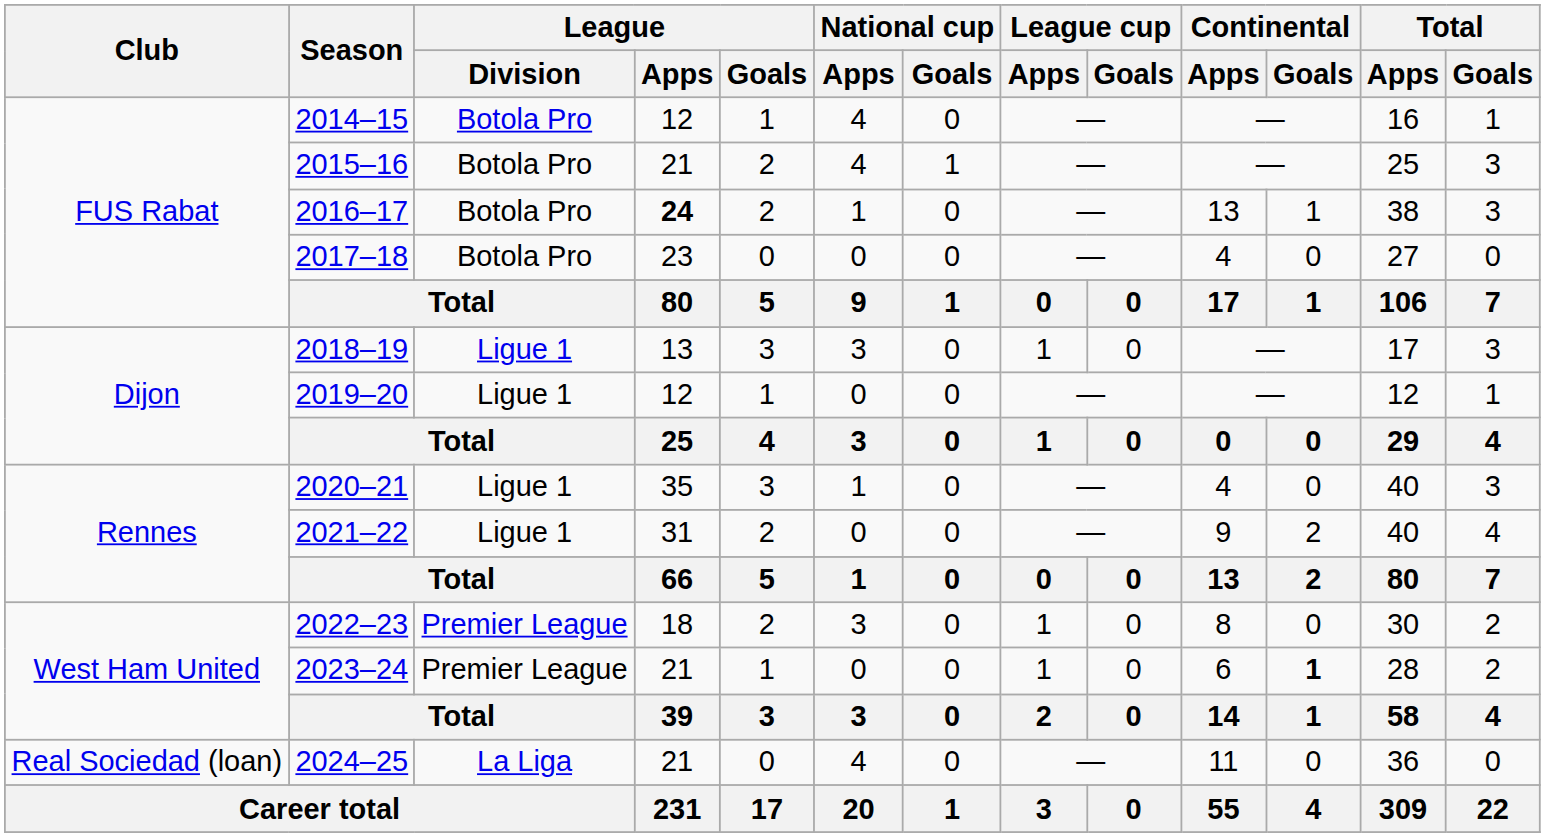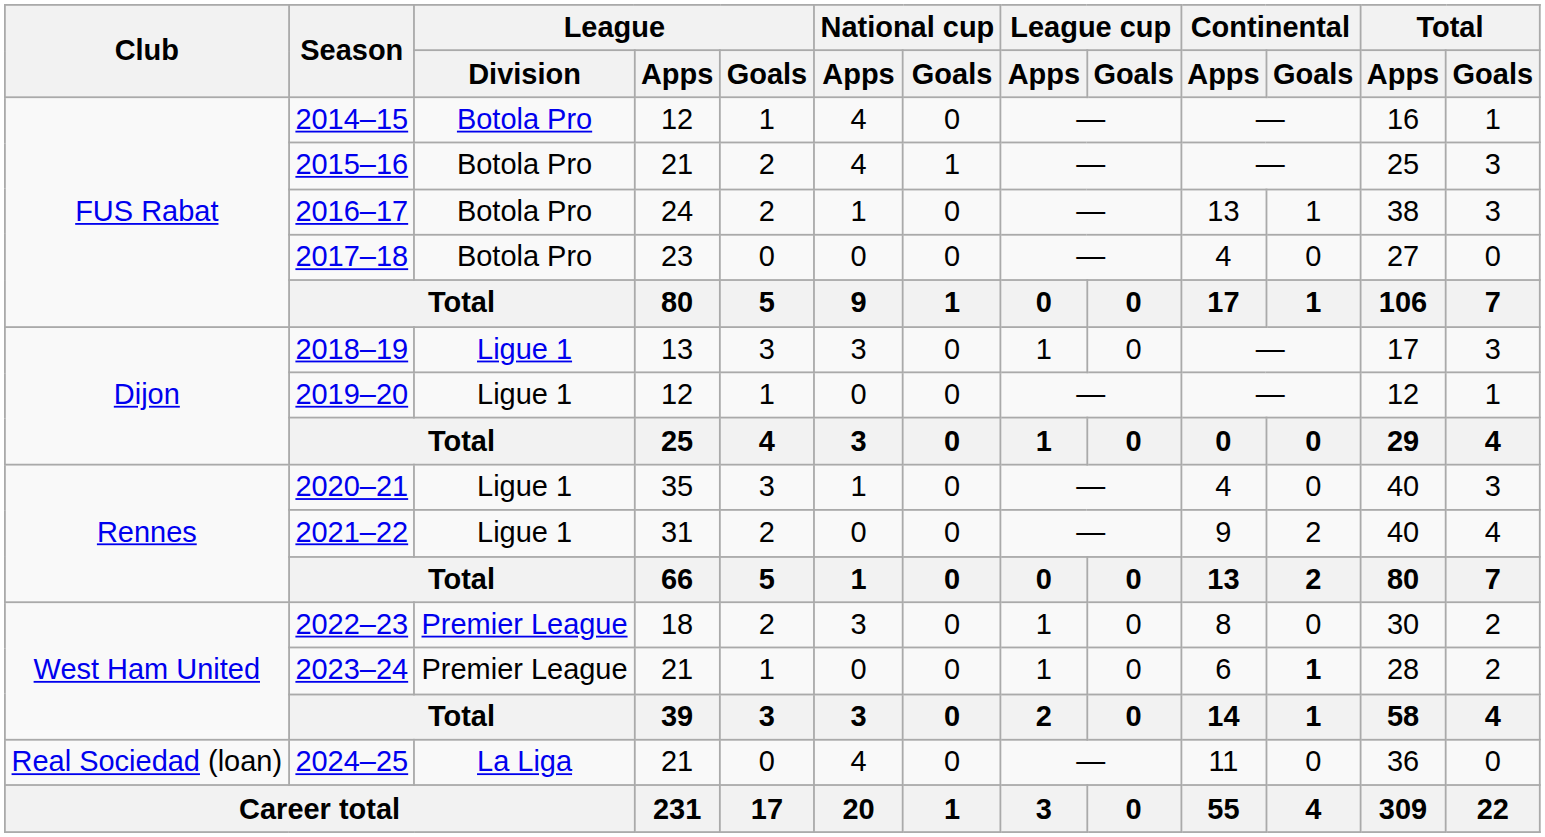(677, 211) bold -> (677, 211) normal
